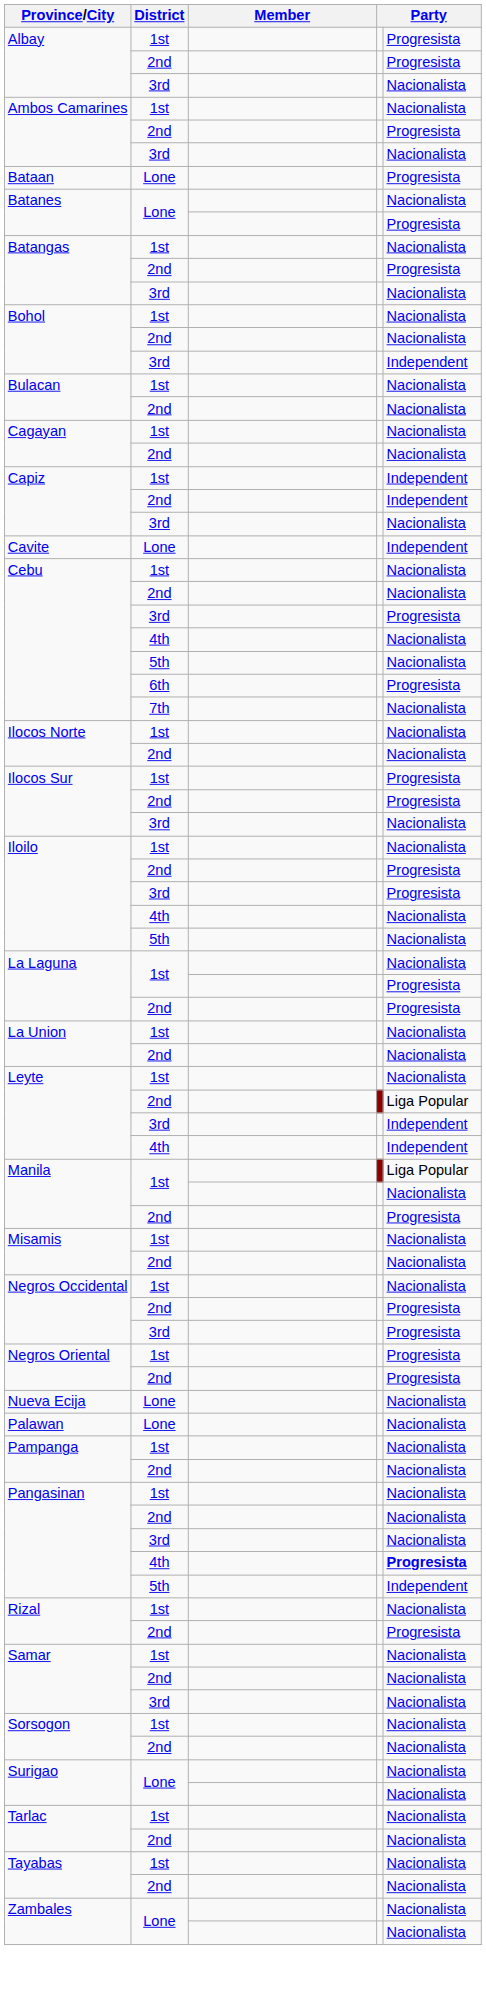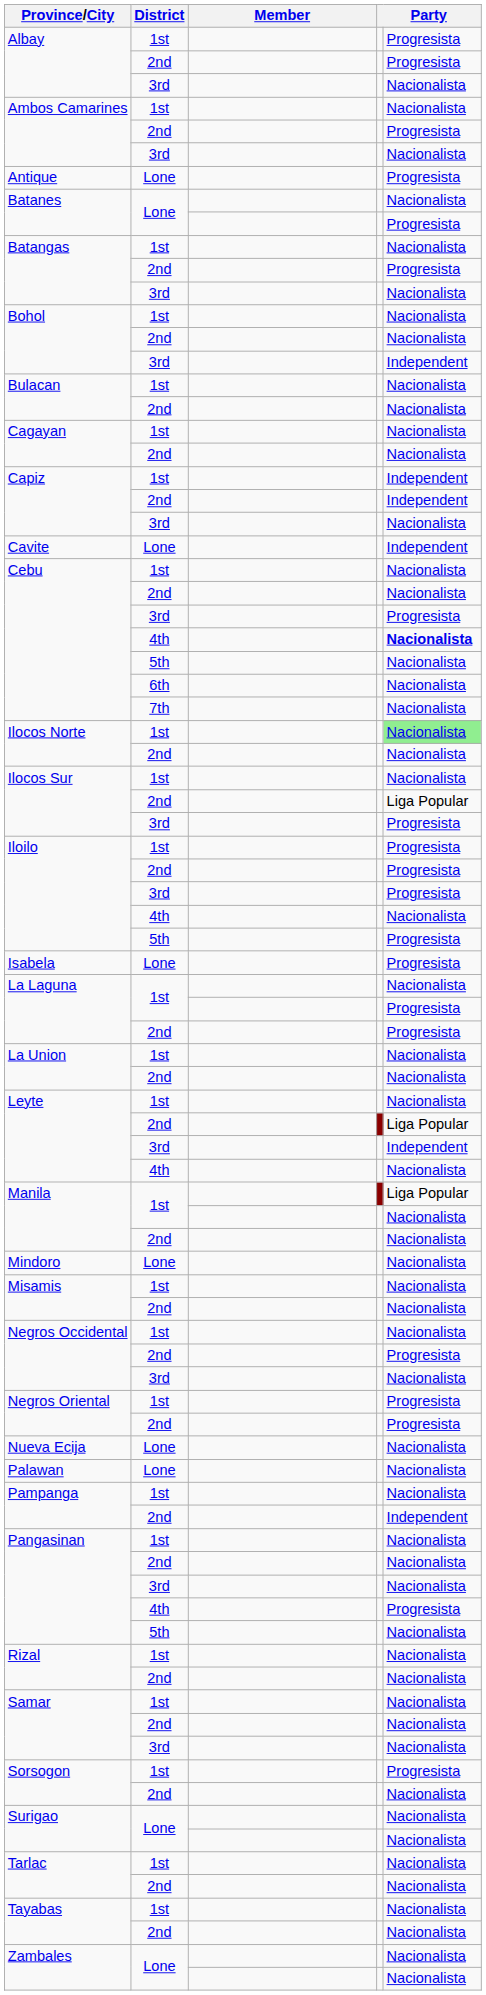+ row: (33, 177)
- row: (31, 177)
(426, 639) normal -> (429, 639) bold
(423, 685) Progresista -> (426, 685) Nacionalista
(426, 731) no background -> (426, 731) lightgreen background
(423, 778) Progresista -> (426, 778) Nacionalista
(423, 801) Progresista -> (427, 801) Liga Popular
(426, 824) Nacionalista -> (423, 824) Progresista
(426, 847) Nacionalista -> (423, 847) Progresista
(426, 939) Nacionalista -> (423, 939) Progresista
+ row: (31, 962)
(427, 1147) Independent -> (426, 1170) Nacionalista
(423, 1216) Progresista -> (426, 1239) Nacionalista
+ row: (34, 1262)
(423, 1332) Progresista -> (426, 1378) Nacionalista
(426, 1470) Nacionalista -> (427, 1516) Independent
(427, 1563) bold -> (423, 1609) normal
(427, 1586) Independent -> (426, 1632) Nacionalista
(423, 1632) Progresista -> (426, 1678) Nacionalista
(426, 1724) Nacionalista -> (423, 1770) Progresista
